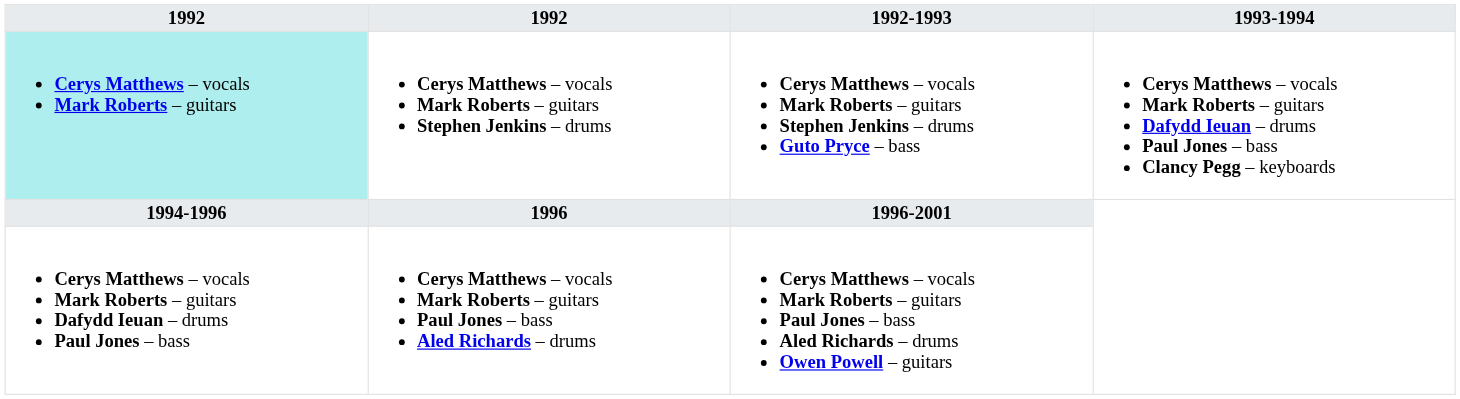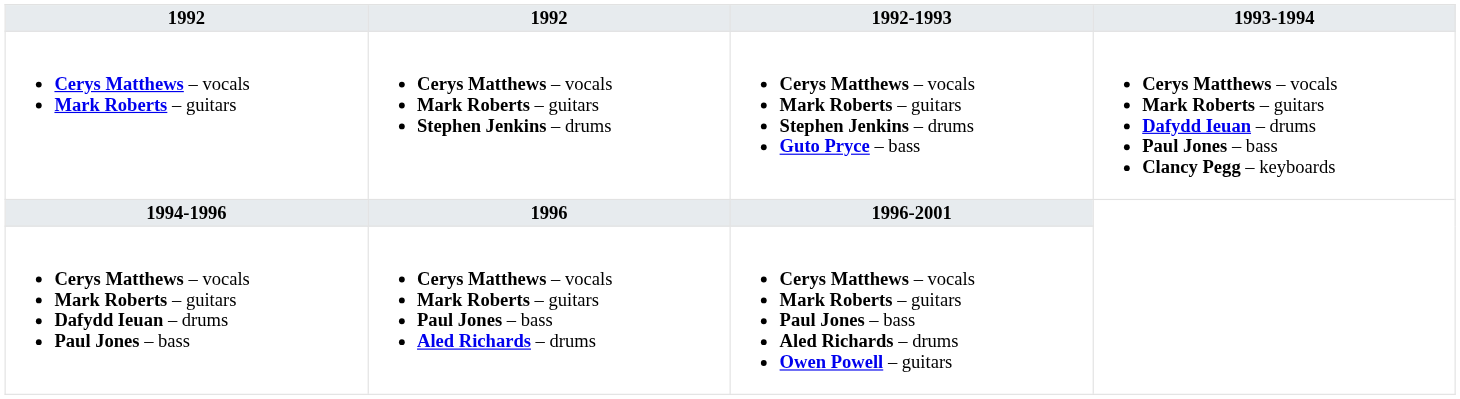(186, 94) paleturquoise background -> (186, 94) no background
